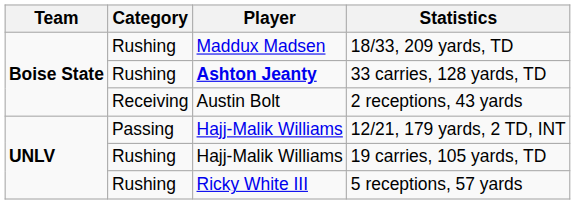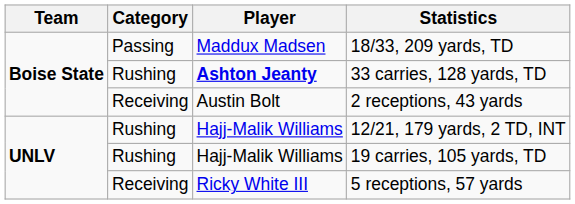(144, 46) Rushing -> (143, 46) Passing
(143, 129) Passing -> (144, 129) Rushing
(144, 184) Rushing -> (150, 184) Receiving
